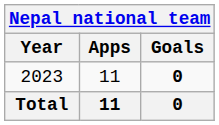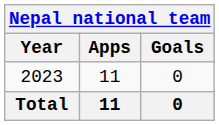(178, 77) bold -> (178, 77) normal
